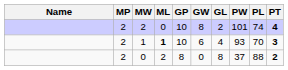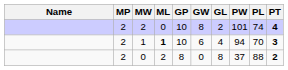(240, 42) 93 -> (240, 42) 94
